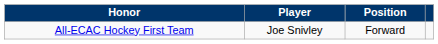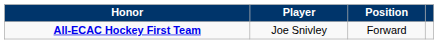(124, 30) normal -> (127, 30) bold
